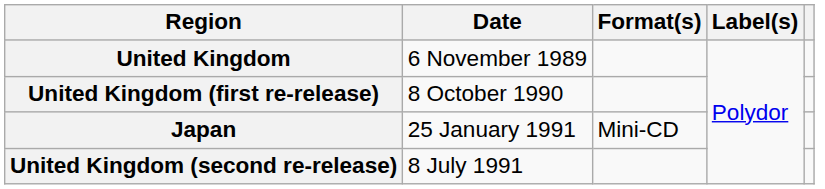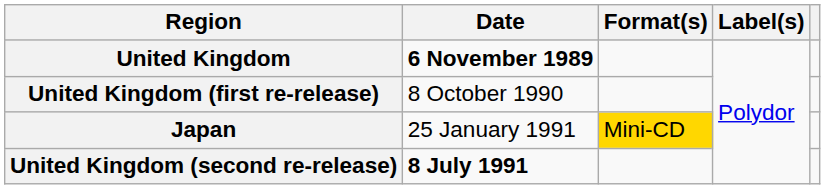(497, 58) normal -> (500, 58) bold
(638, 129) no background -> (644, 129) gold background
(465, 165) normal -> (468, 165) bold
